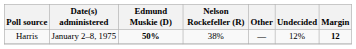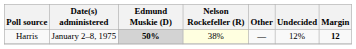(151, 36) no background -> (151, 36) lightgrey background
(216, 36) no background -> (216, 36) lightyellow background
